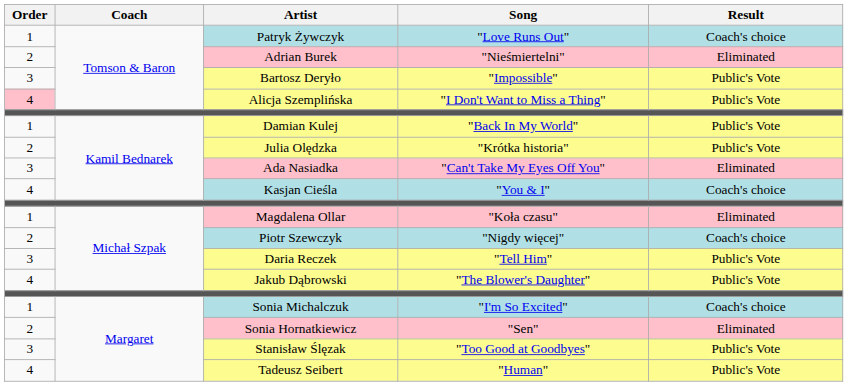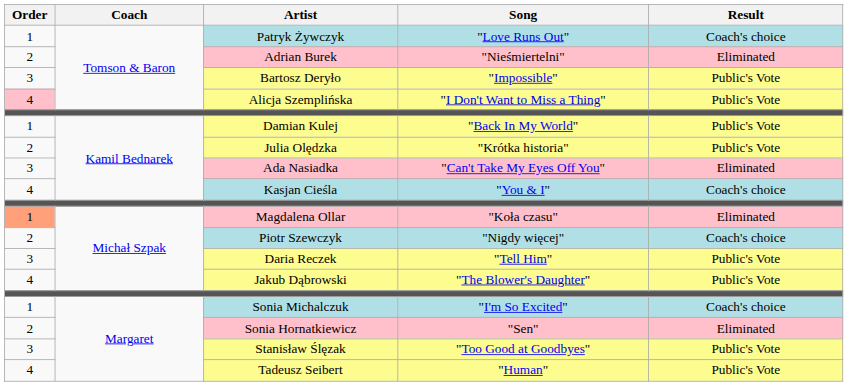(30, 216) no background -> (30, 216) lightsalmon background
